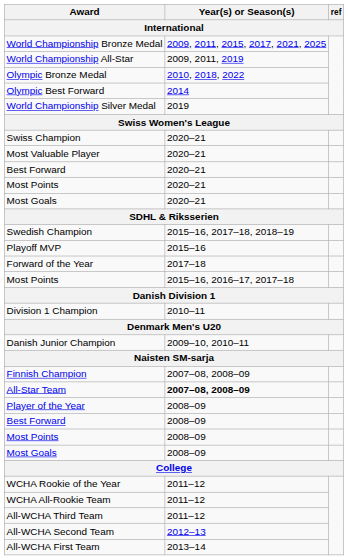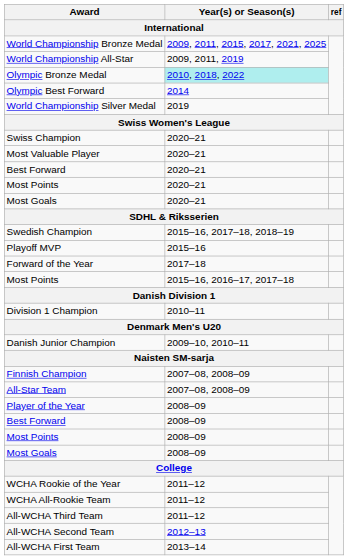(206, 75) no background -> (206, 75) paleturquoise background
(208, 389) bold -> (208, 389) normal
